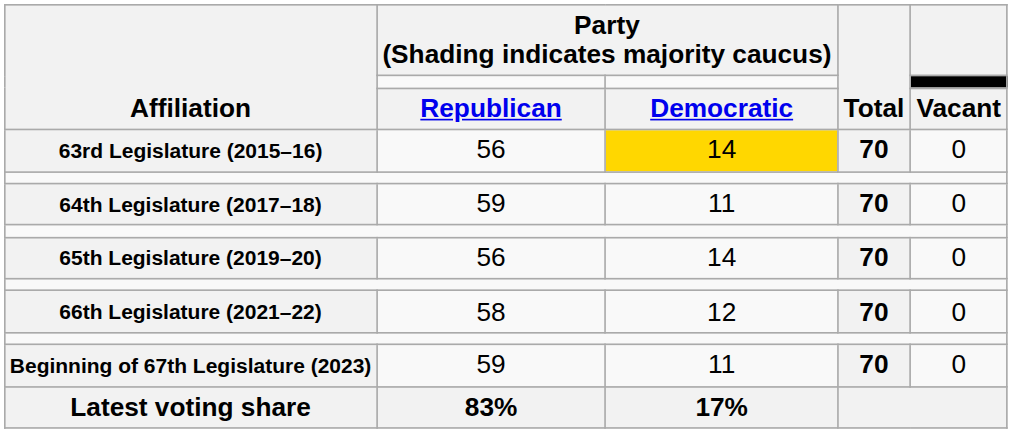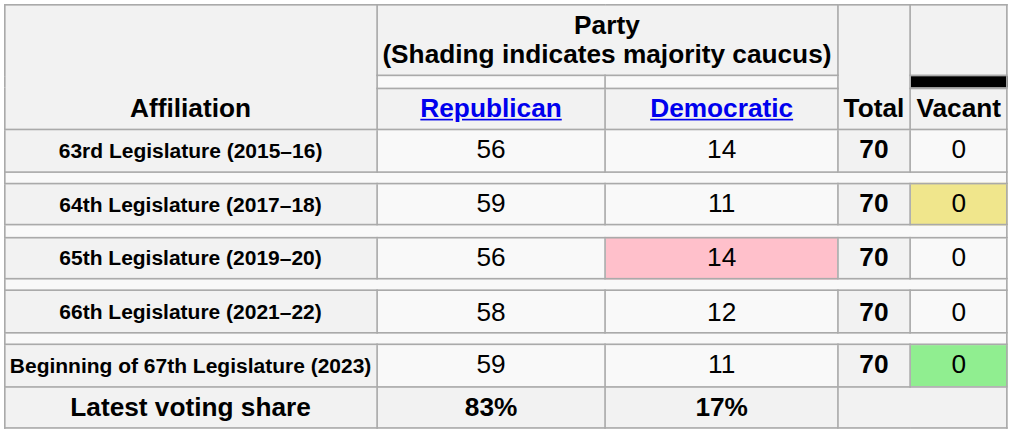(722, 150) gold background -> (722, 150) no background
(959, 203) no background -> (959, 203) khaki background
(722, 257) no background -> (722, 257) pink background
(959, 364) no background -> (959, 364) lightgreen background
